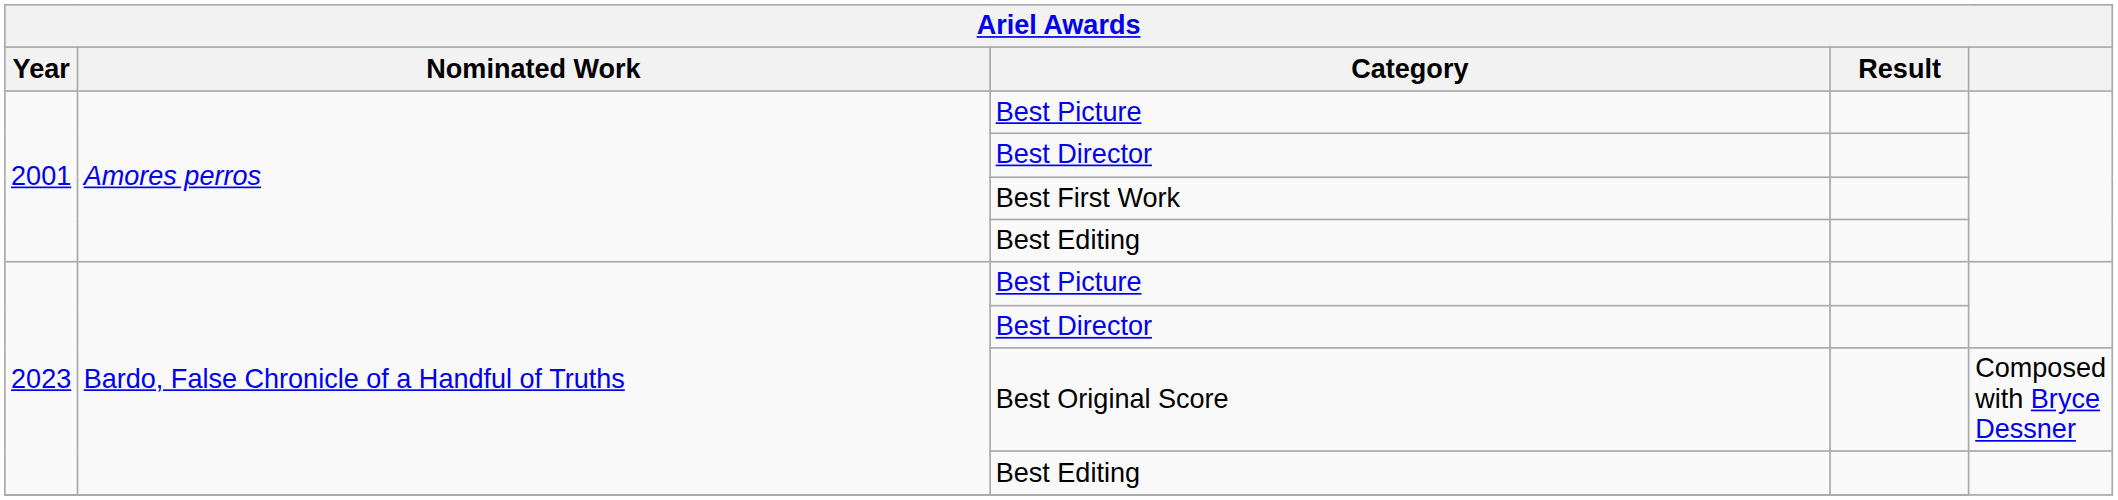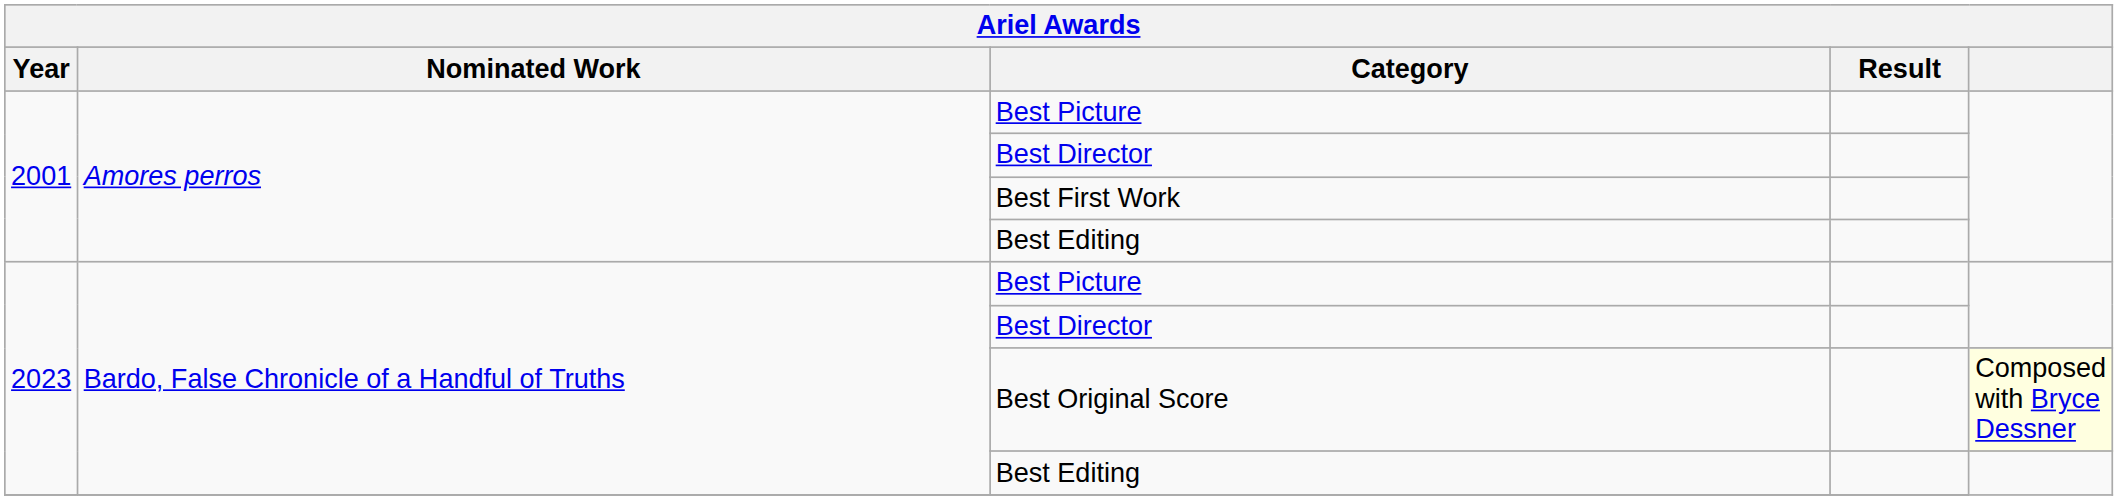(2041, 399) no background -> (2041, 399) lightyellow background
